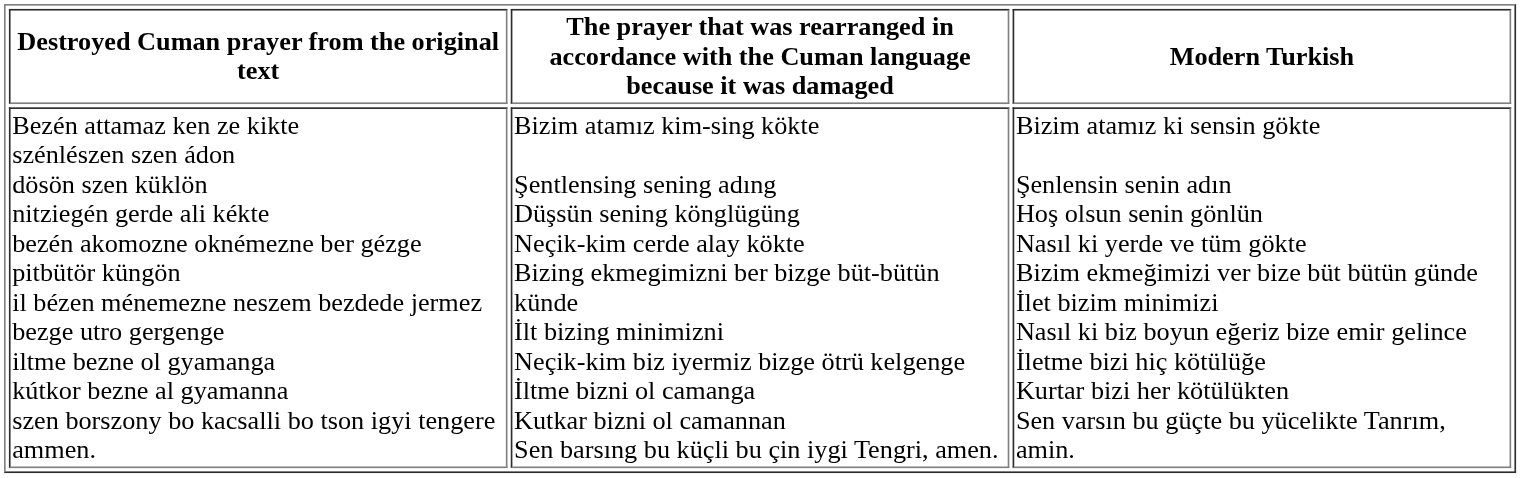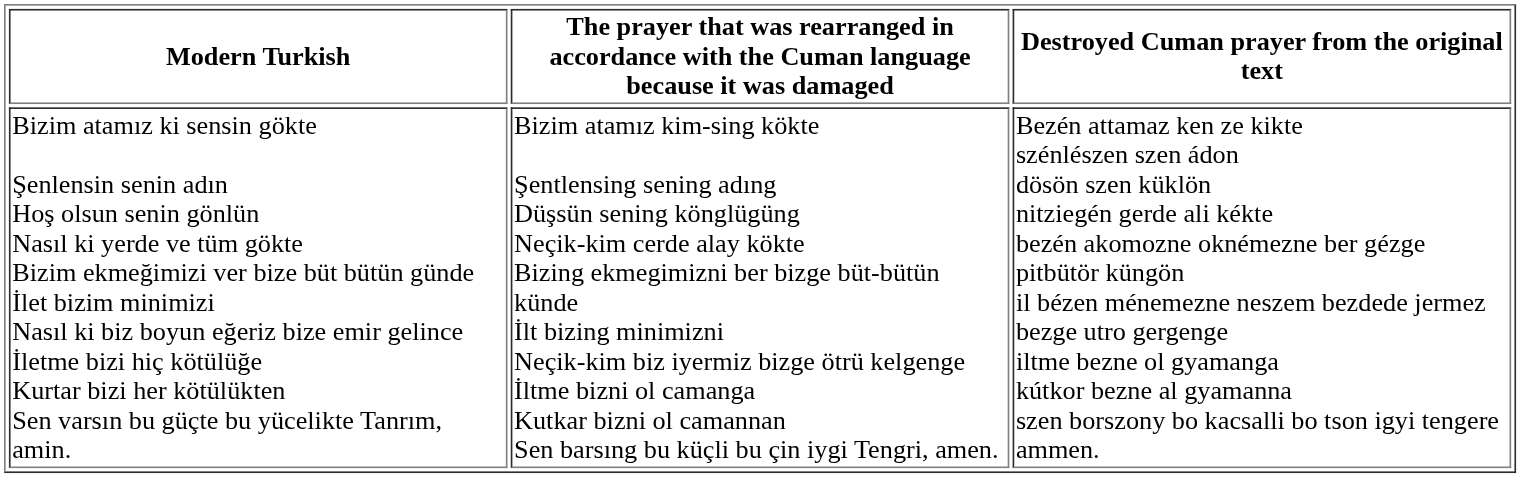columns swapped: (258, 56) <-> (1262, 56)
